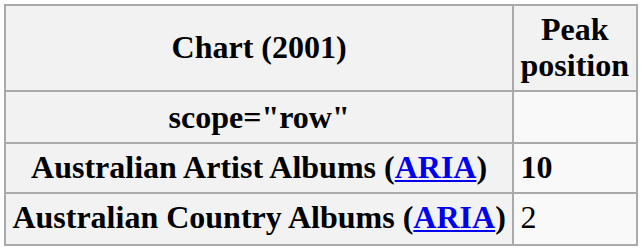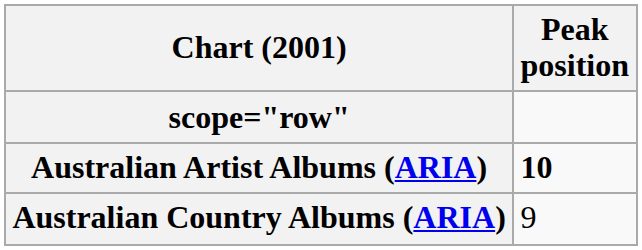(529, 218) 2 -> (529, 218) 9
